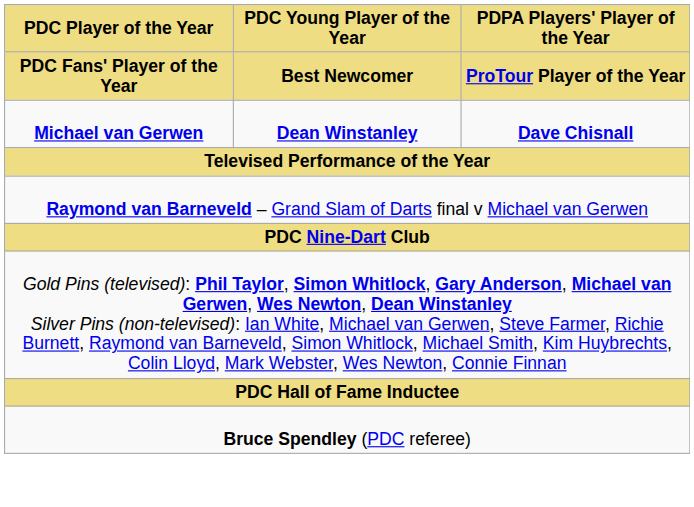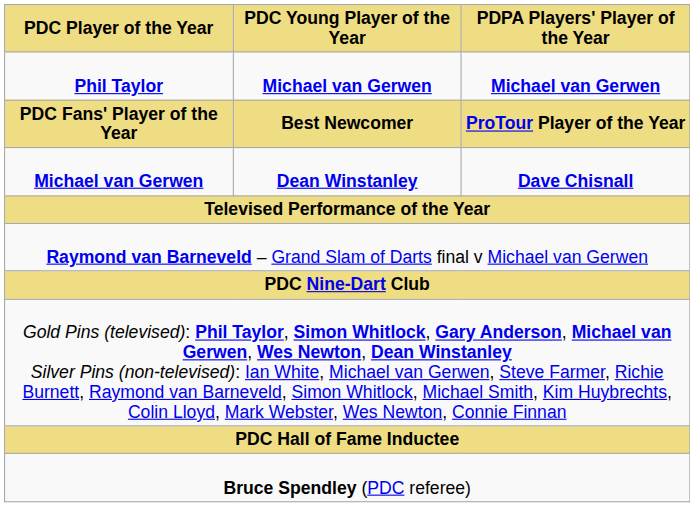+ row: (119, 85)
